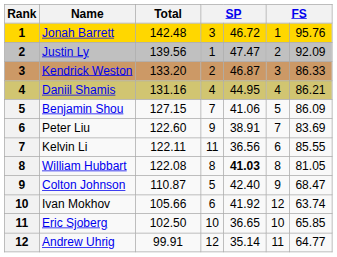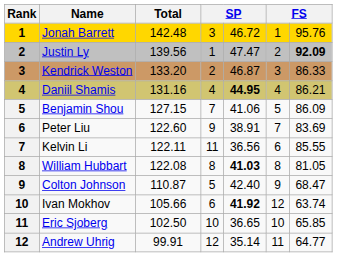(310, 52) normal -> (310, 52) bold
(245, 90) normal -> (245, 90) bold
(245, 204) normal -> (245, 204) bold
